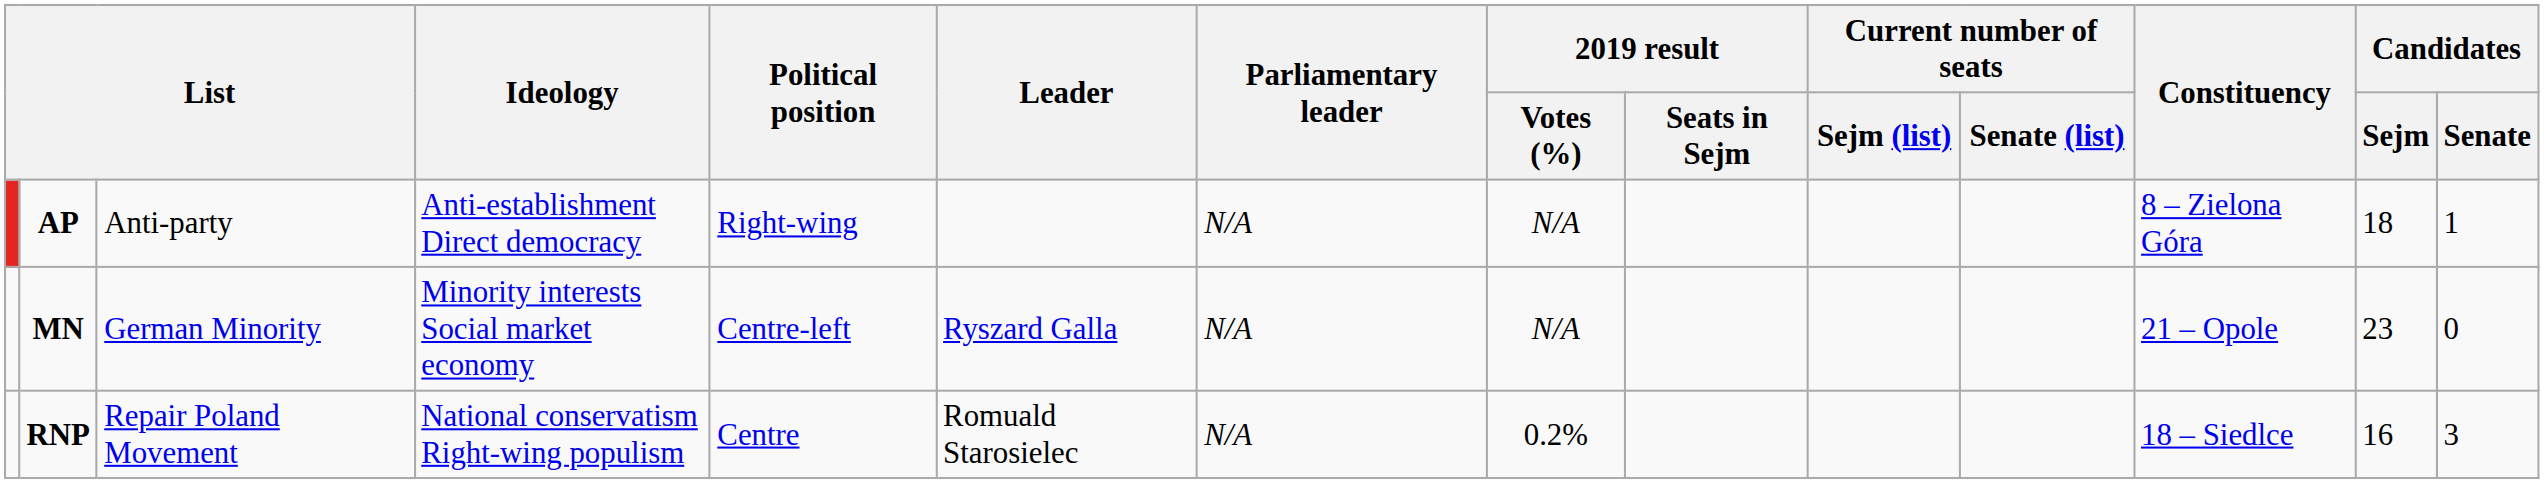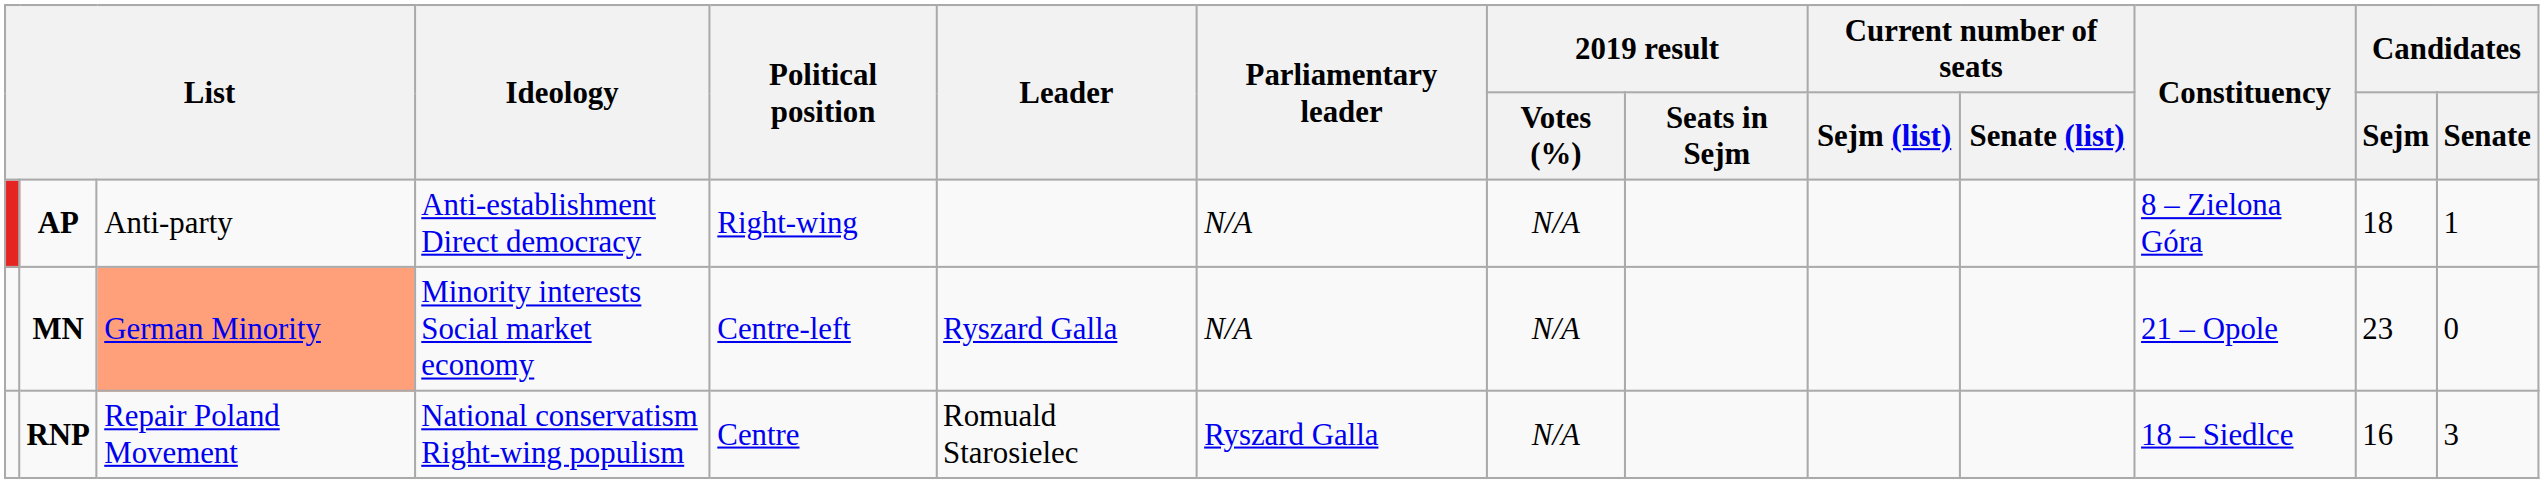(213, 328) no background -> (213, 328) lightsalmon background
(1228, 434) N/A -> (1291, 434) Ryszard Galla
(1556, 434) 0.2% -> (1556, 434) N/A
